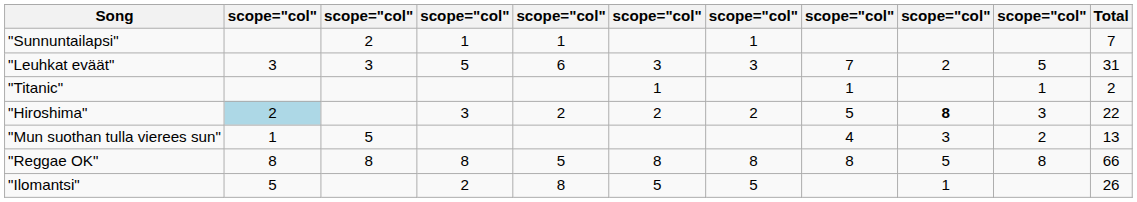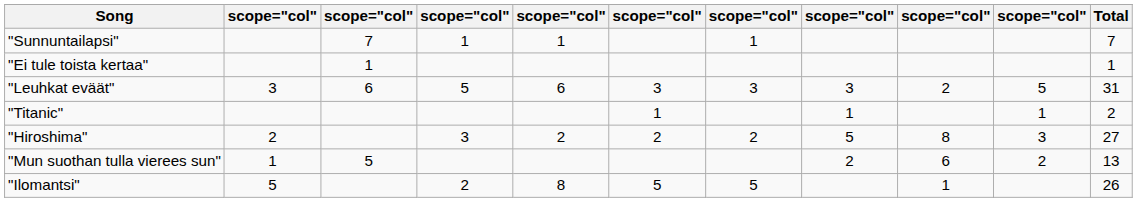(369, 40) 2 -> (369, 40) 7
+ row: (78, 64)
(369, 64) 3 -> (369, 88) 6
(850, 64) 7 -> (850, 88) 3
(272, 112) lightblue background -> (272, 137) no background
(946, 112) bold -> (946, 137) normal
(1111, 112) 22 -> (1111, 137) 27
(850, 137) 4 -> (850, 161) 2
(946, 137) 3 -> (946, 161) 6
- row: (53, 161)
